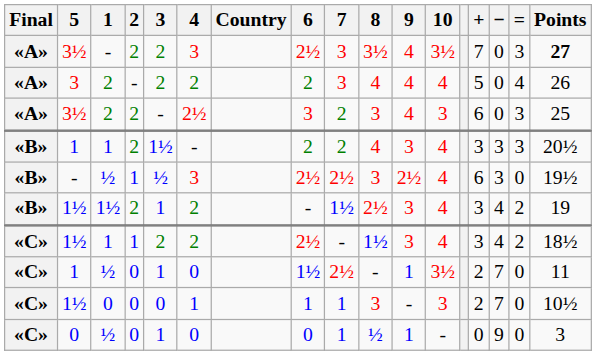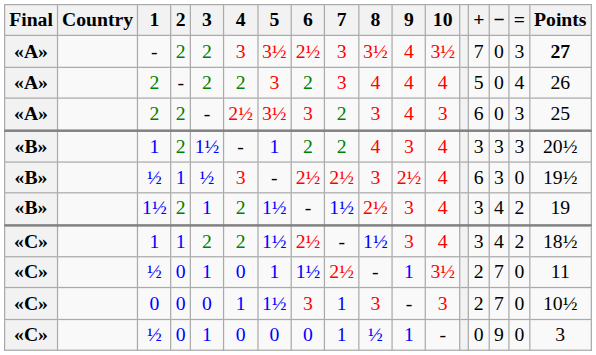columns swapped: (251, 20) <-> (74, 20)
(308, 303) 1 -> (308, 303) 3
